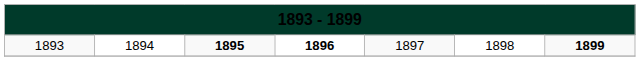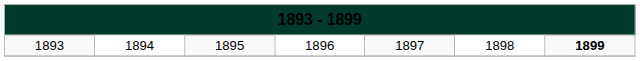(230, 45) bold -> (230, 45) normal
(320, 45) bold -> (320, 45) normal
